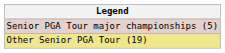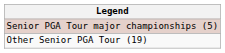(77, 41) khaki background -> (77, 41) no background
